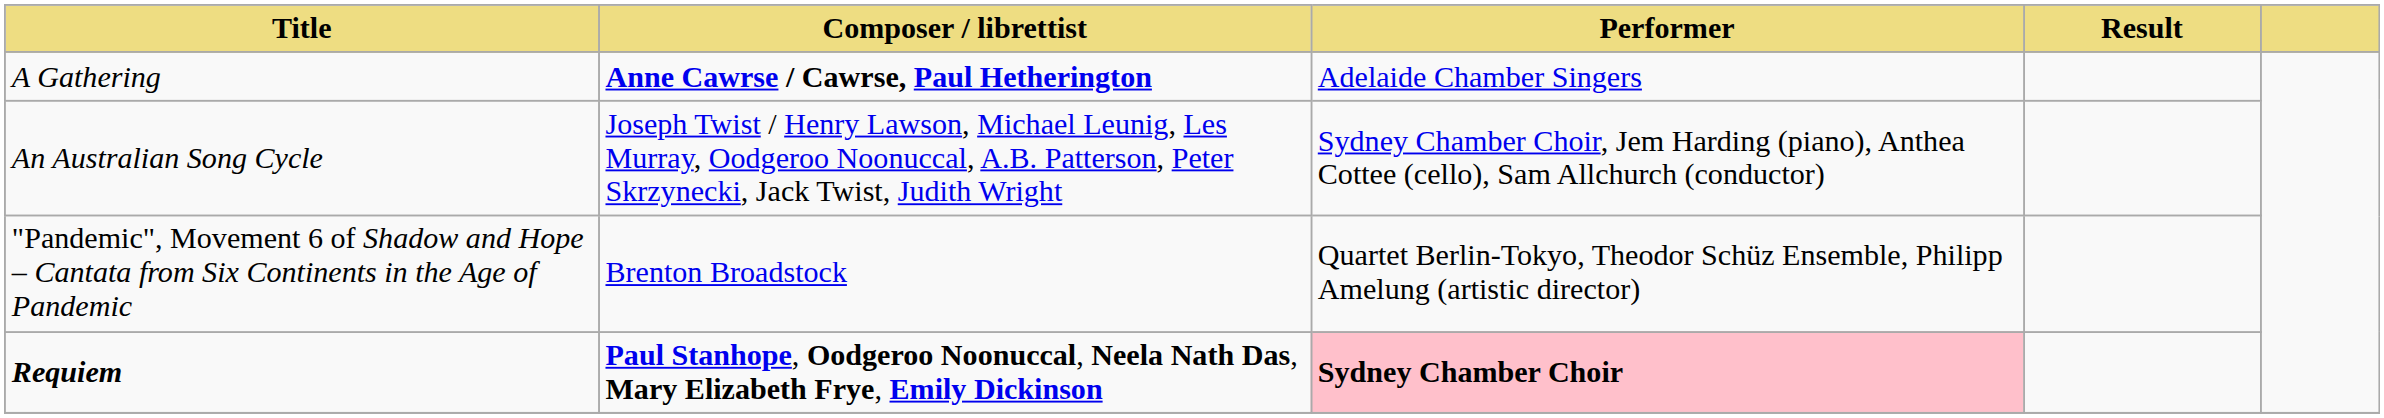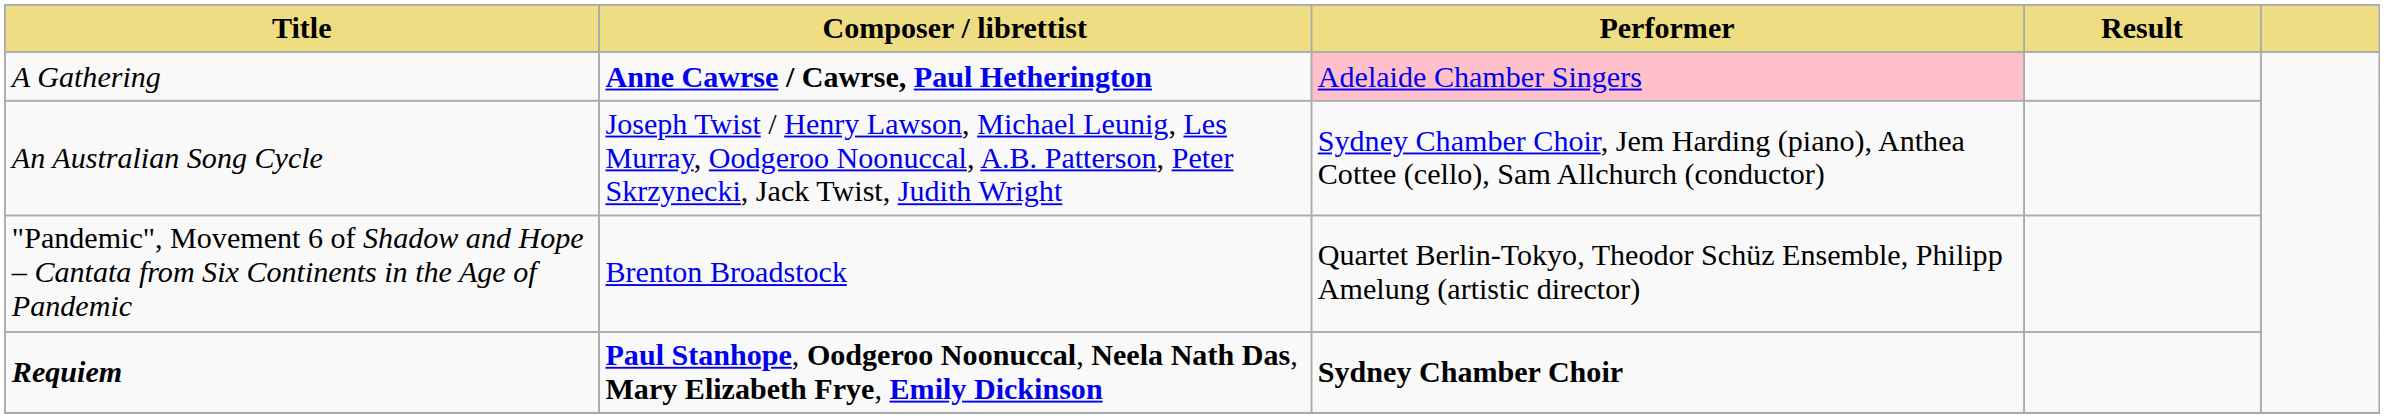(1480, 76) no background -> (1480, 76) pink background
(1470, 371) pink background -> (1470, 371) no background
